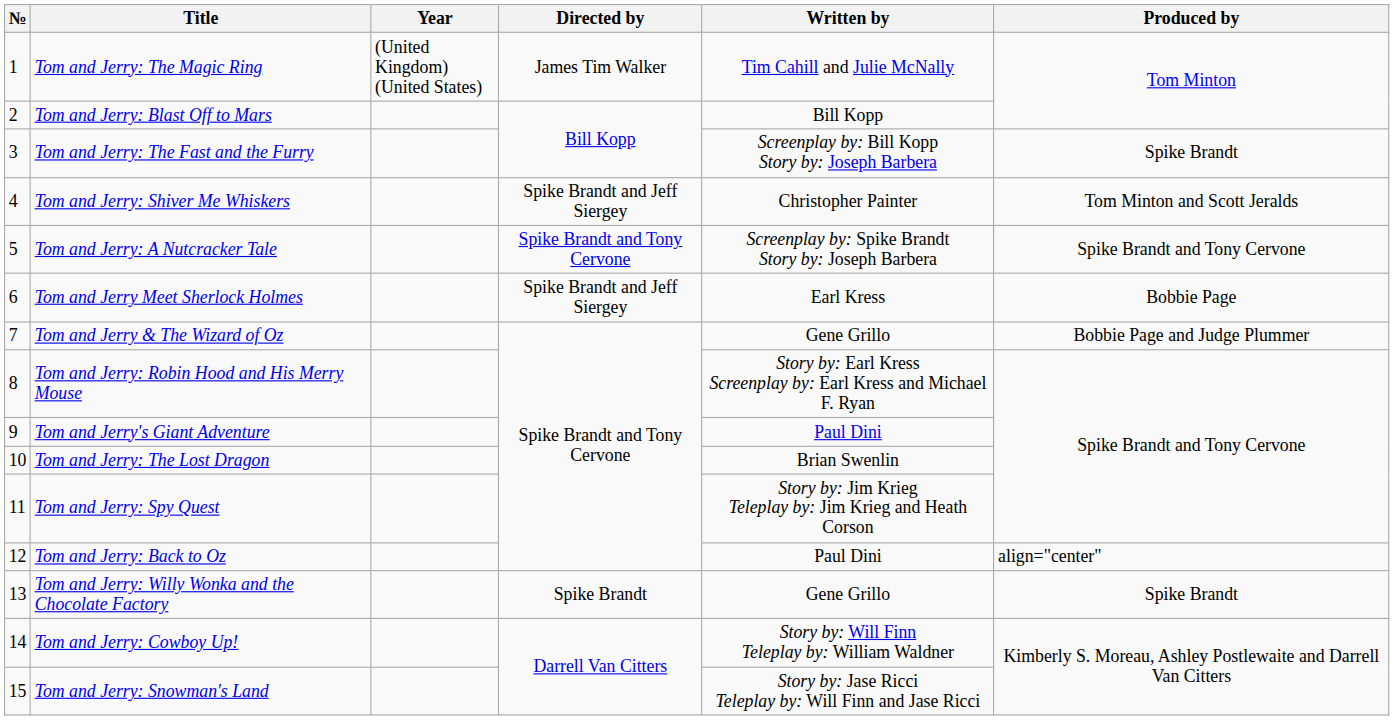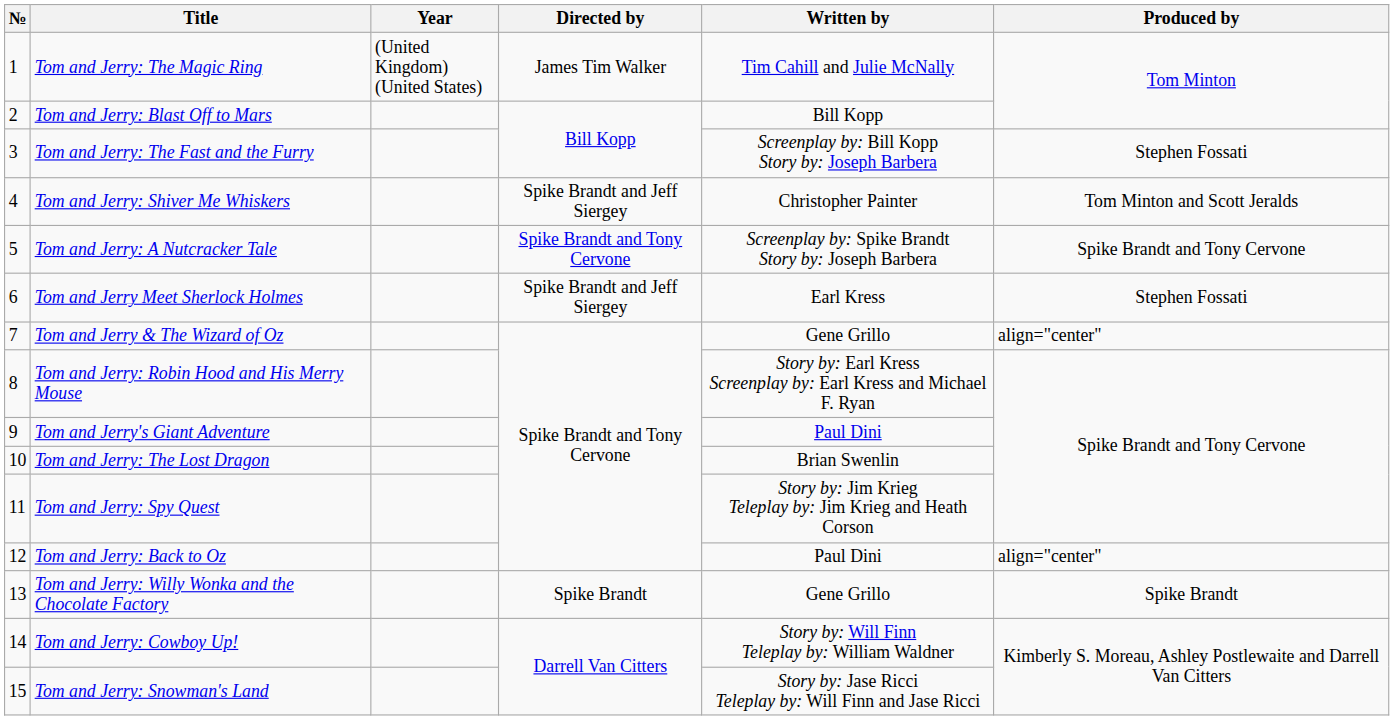(1191, 153) Spike Brandt -> (1191, 153) Stephen Fossati
(1191, 297) Bobbie Page -> (1191, 297) Stephen Fossati
(1191, 335) Bobbie Page and Judge Plummer -> (1050, 335) align="center"
